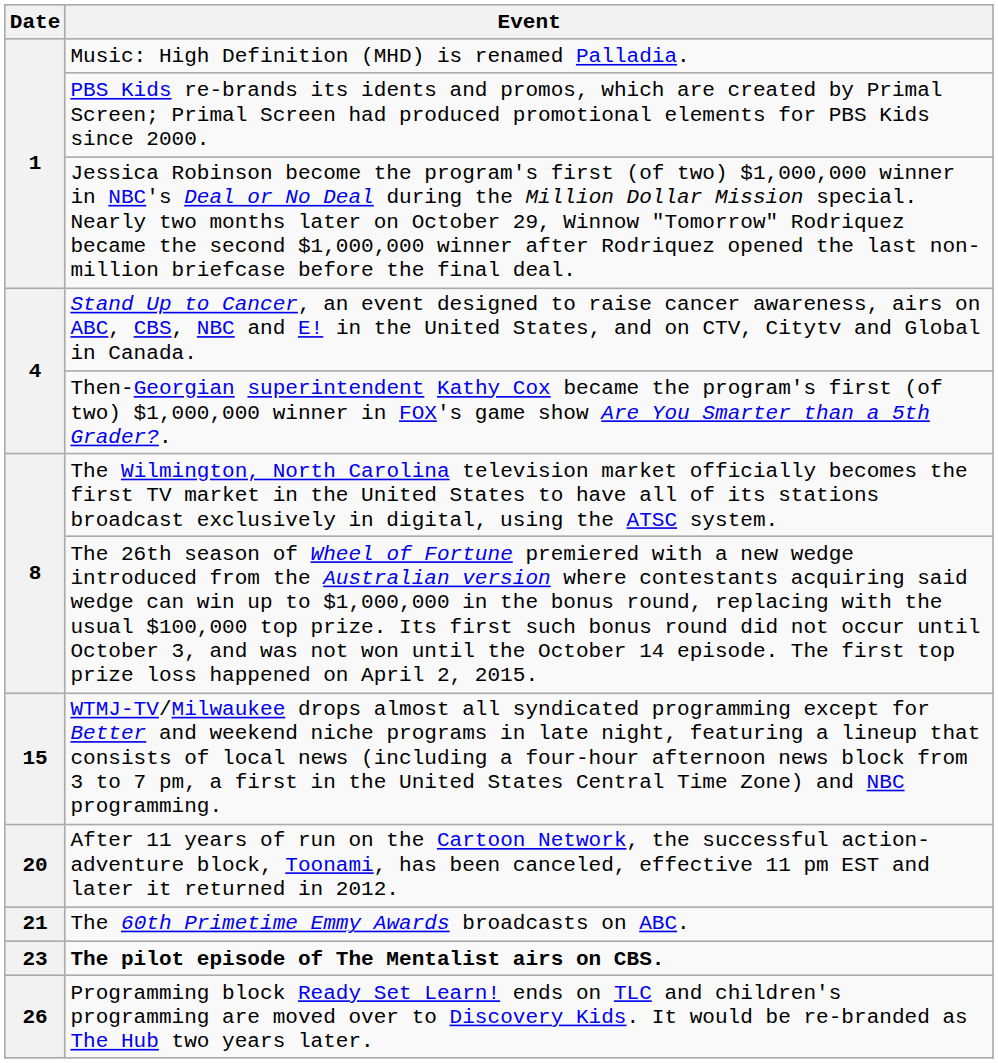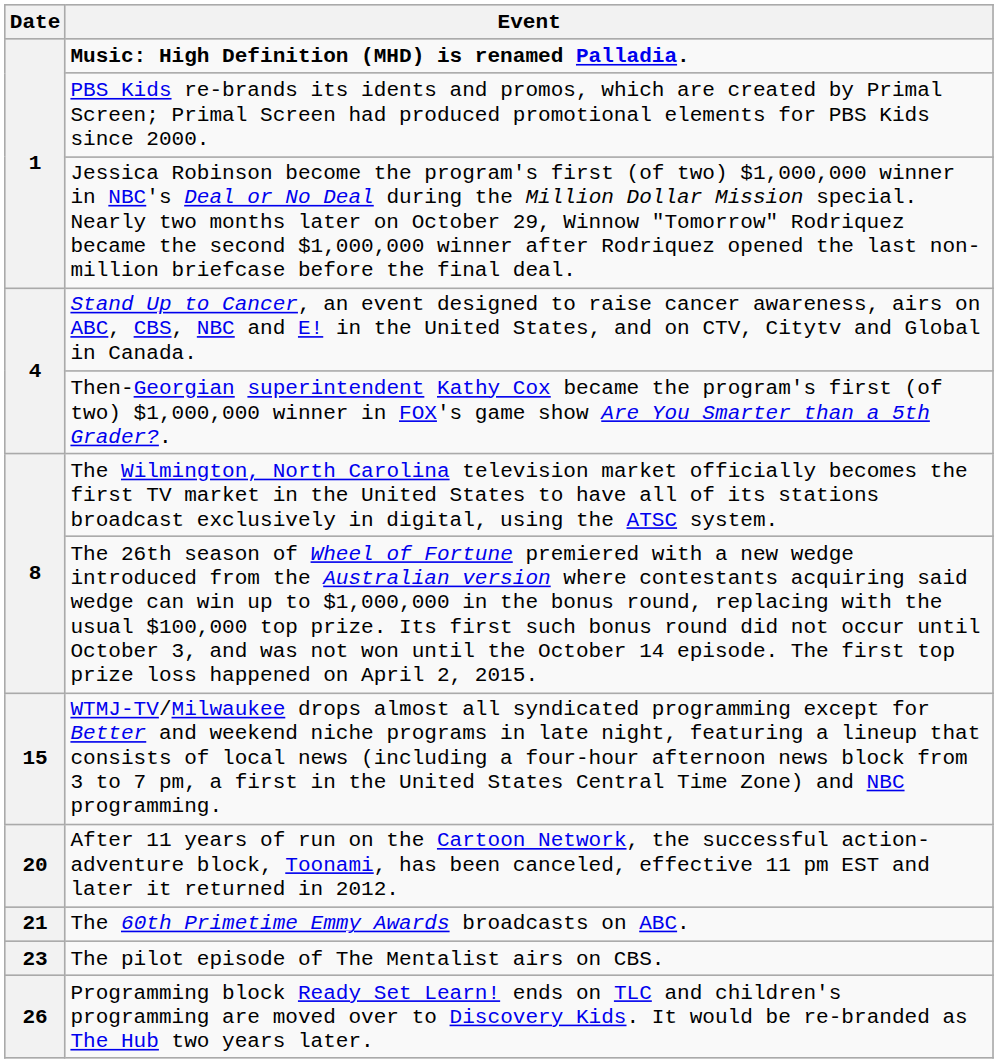(380, 56) normal -> (380, 56) bold
(367, 958) bold -> (367, 958) normal
